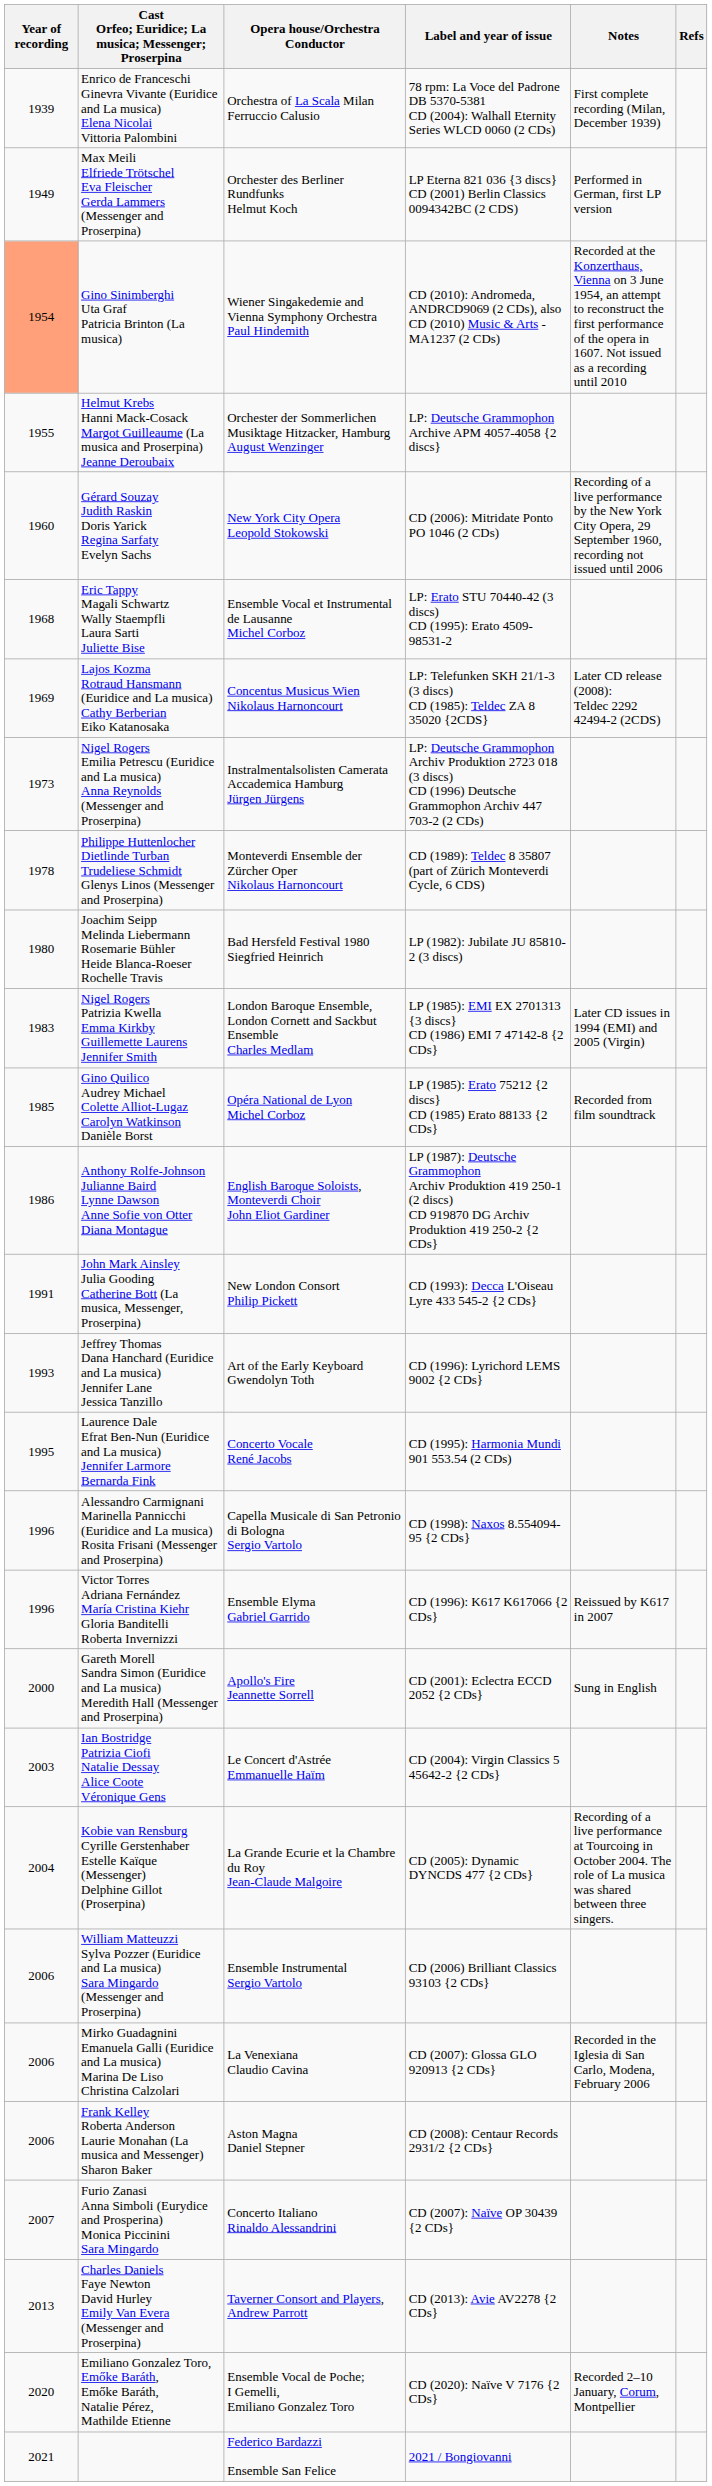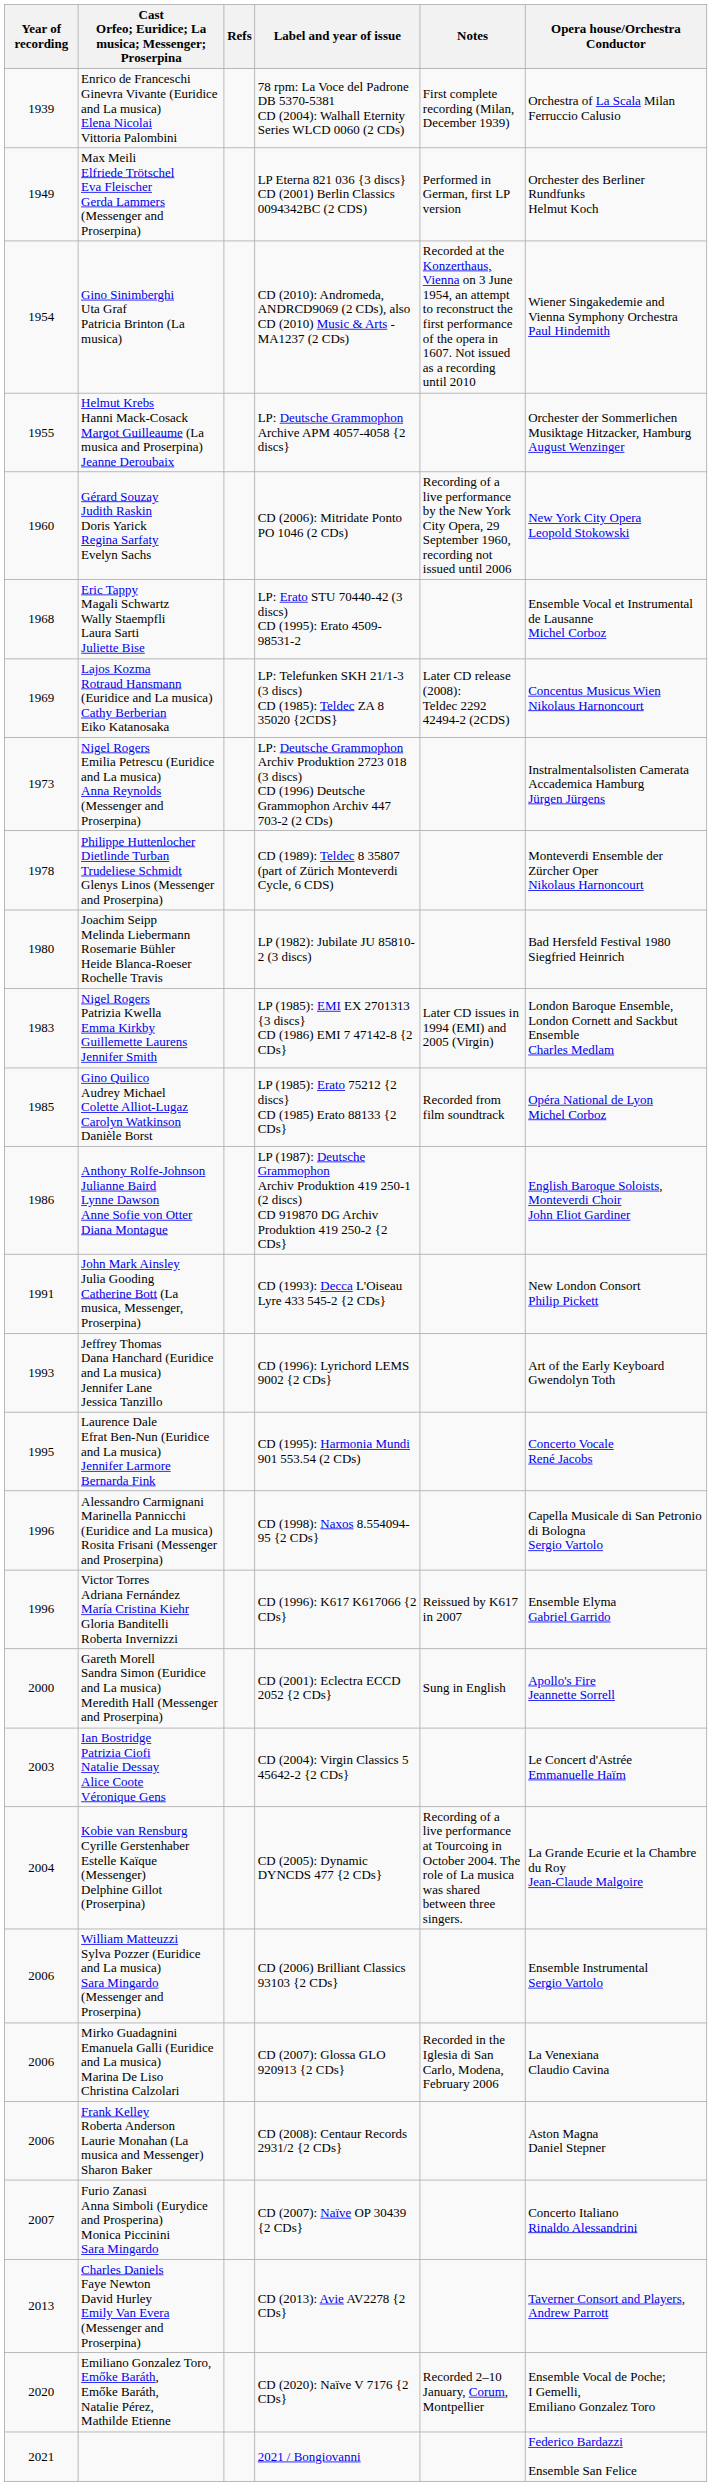columns swapped: (315, 36) <-> (691, 36)
(41, 317) lightsalmon background -> (41, 317) no background
